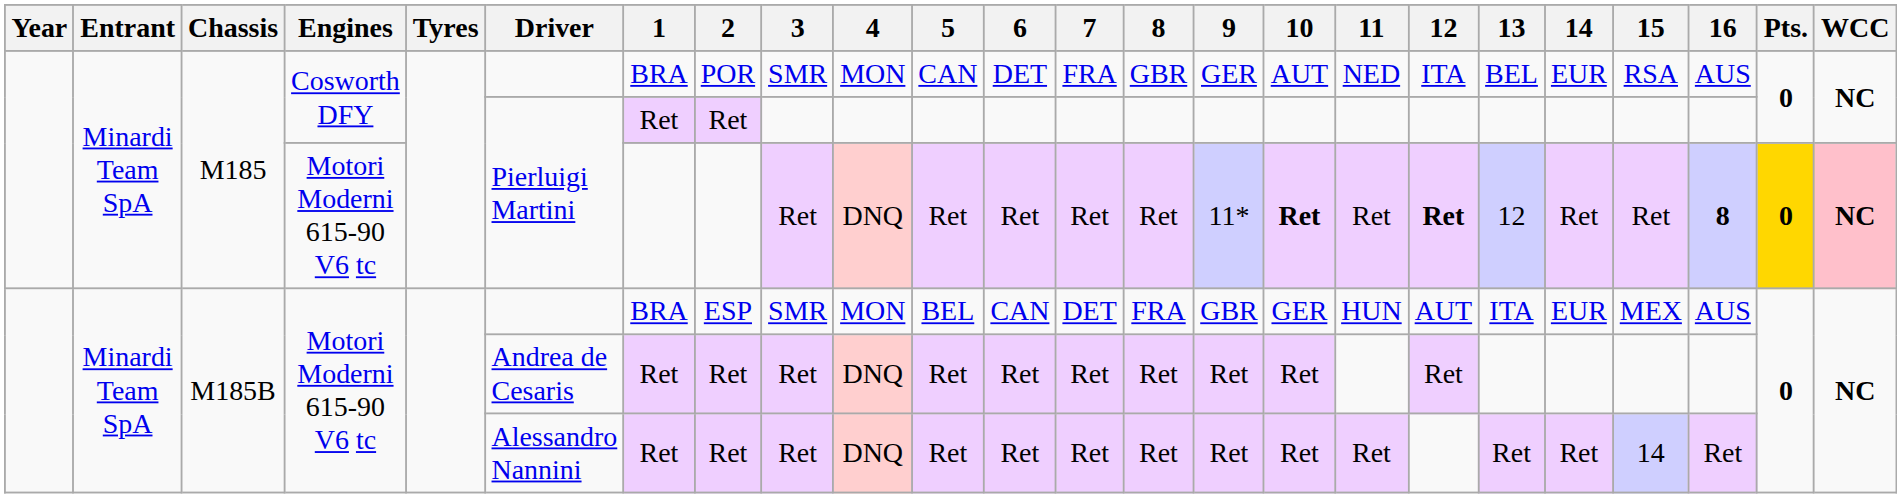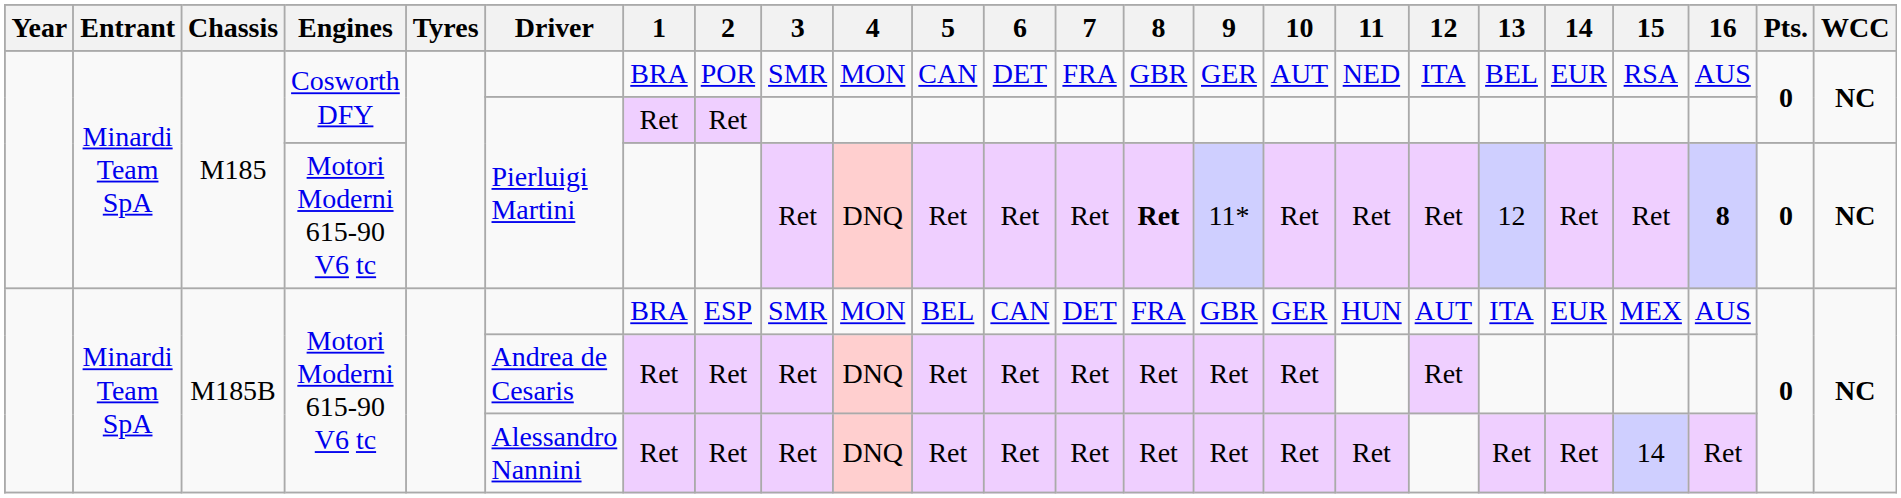(1158, 215) normal -> (1158, 215) bold
(1299, 215) bold -> (1299, 215) normal
(1443, 215) bold -> (1443, 215) normal
(1786, 215) gold background -> (1786, 215) no background
(1855, 215) pink background -> (1855, 215) no background
